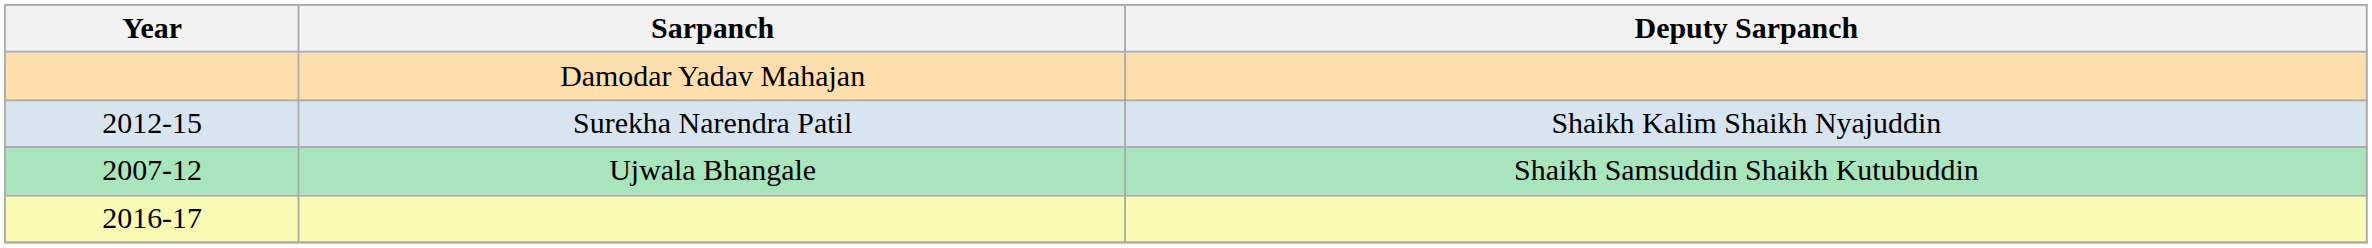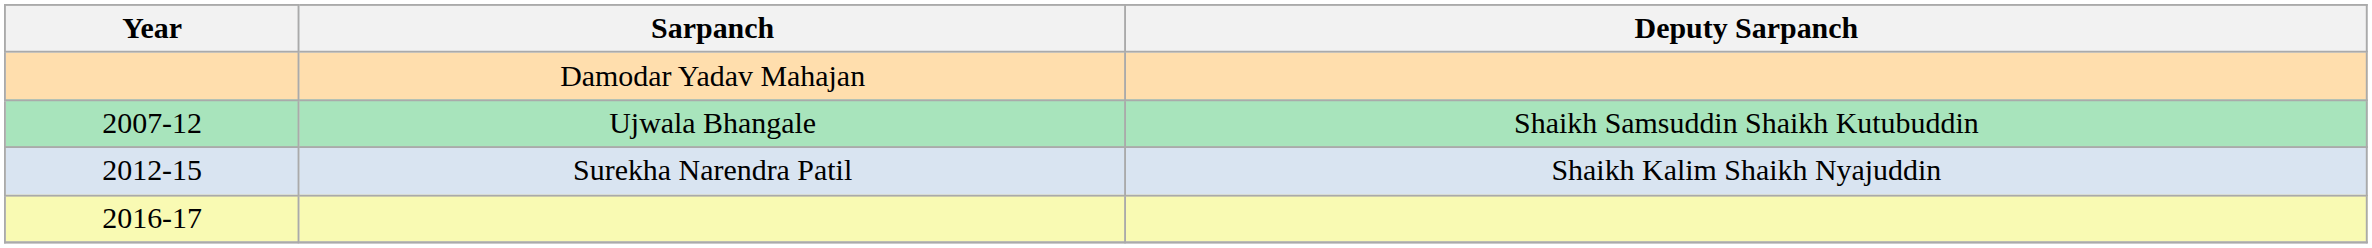rows swapped: (152, 170) <-> (152, 123)
